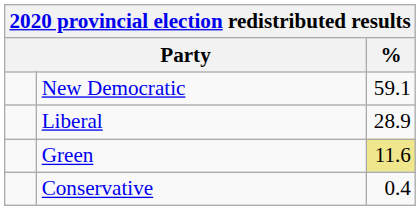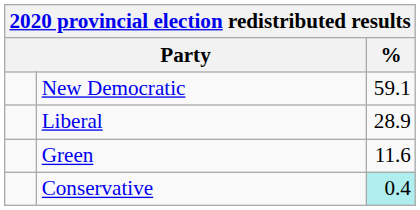(393, 155) khaki background -> (393, 155) no background
(398, 188) no background -> (398, 188) paleturquoise background
